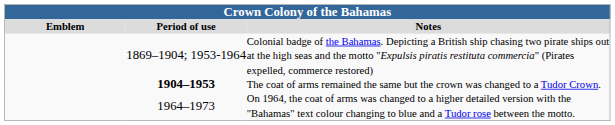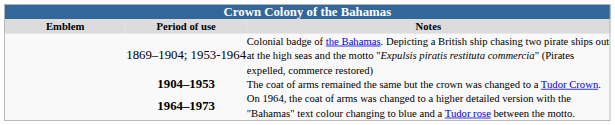(186, 105) normal -> (186, 105) bold
